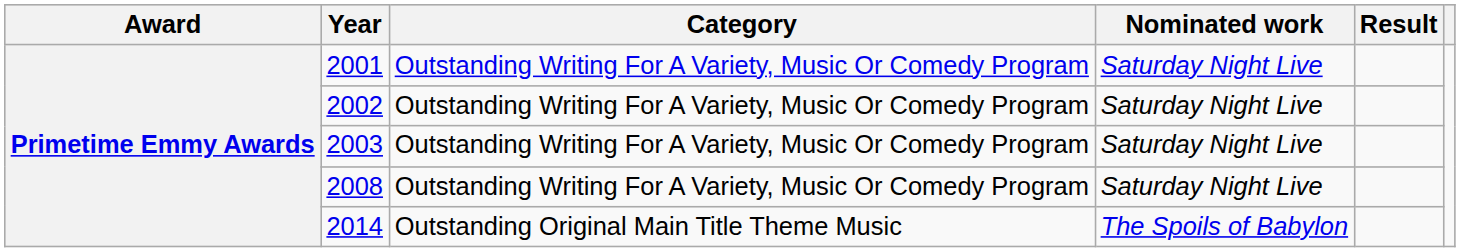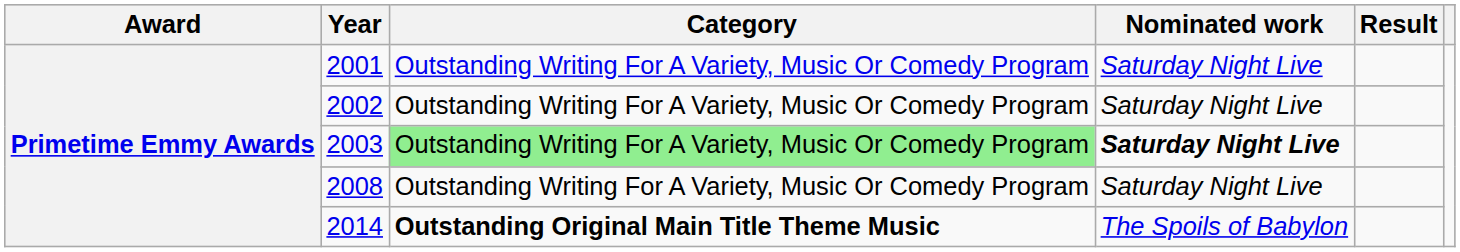(742, 145) no background -> (742, 145) lightgreen background
(1212, 145) normal -> (1220, 145) bold
(648, 226) normal -> (667, 226) bold
